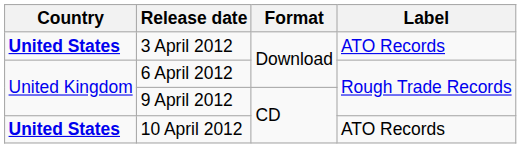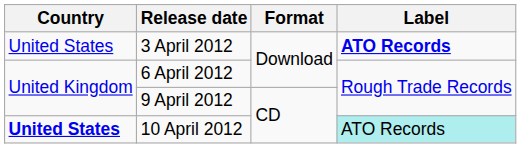(64, 45) bold -> (61, 45) normal
(393, 45) normal -> (396, 45) bold
(393, 128) no background -> (393, 128) paleturquoise background
